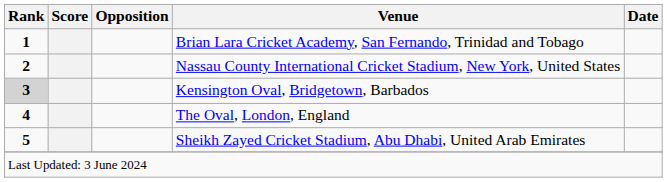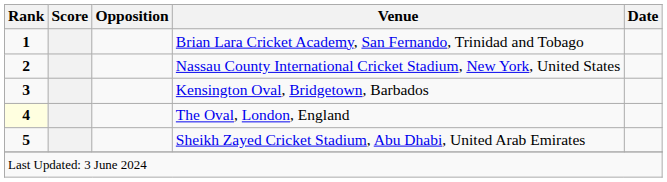(26, 90) lightgrey background -> (26, 90) no background
(26, 115) no background -> (26, 115) lightyellow background
